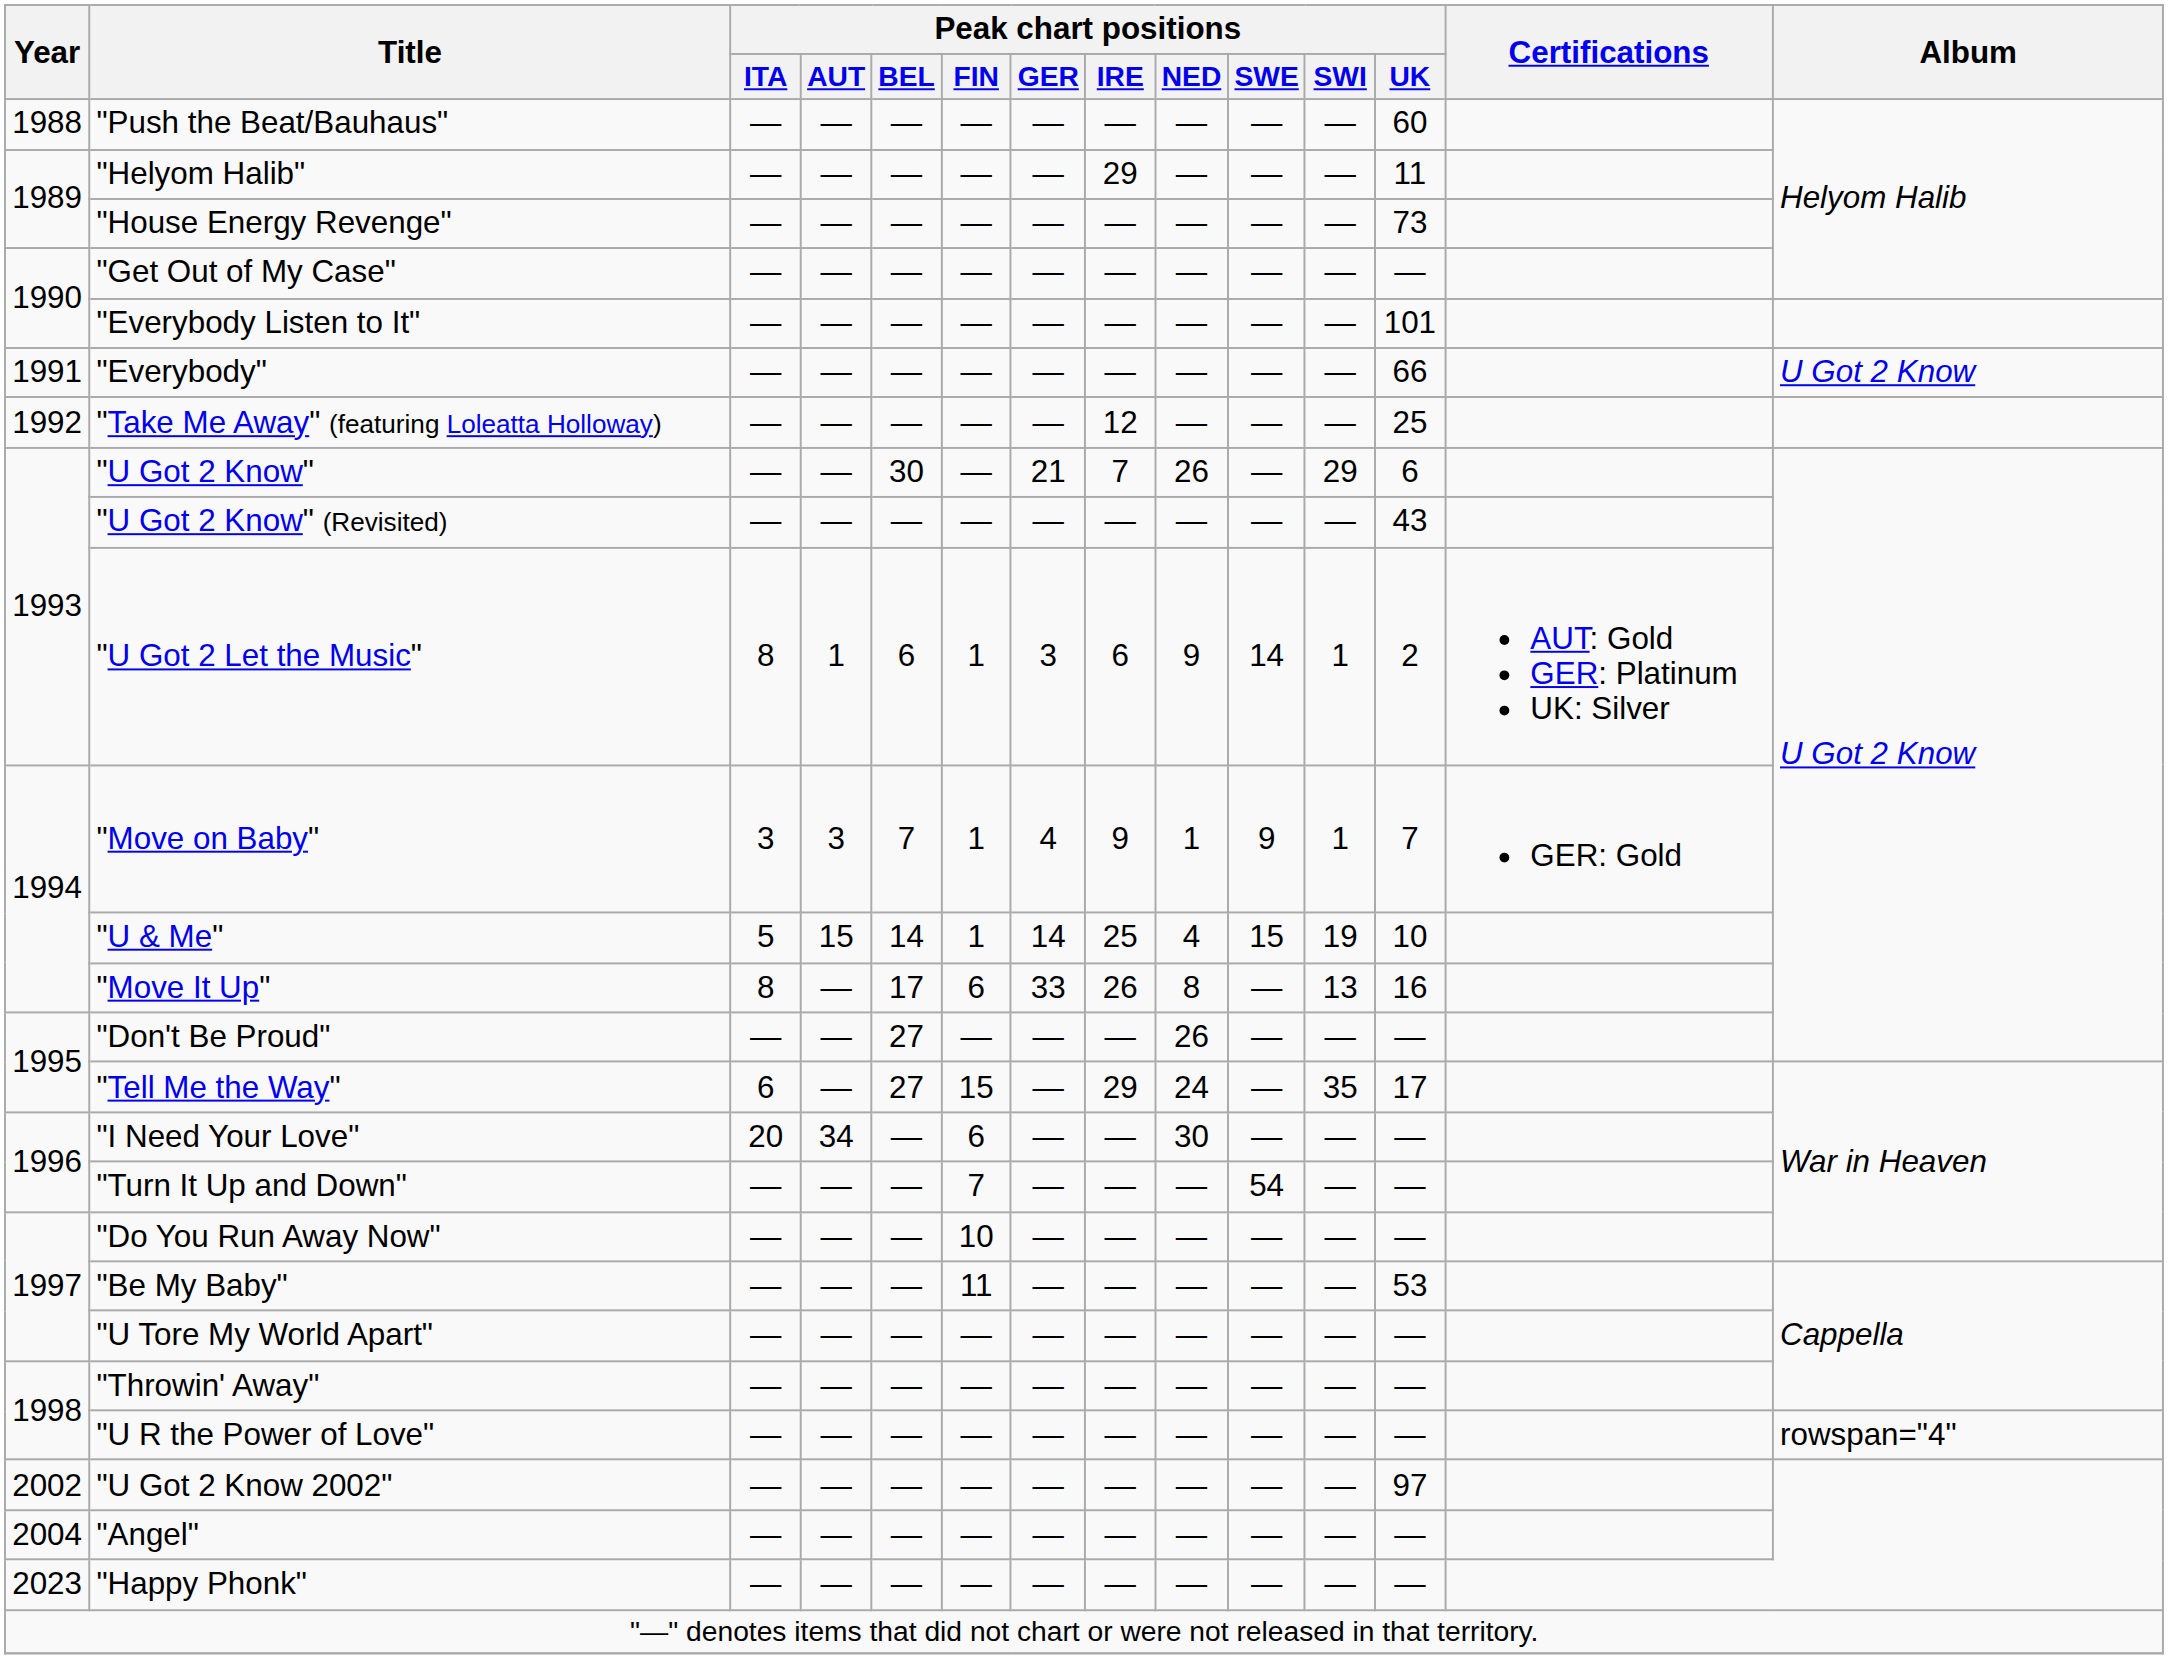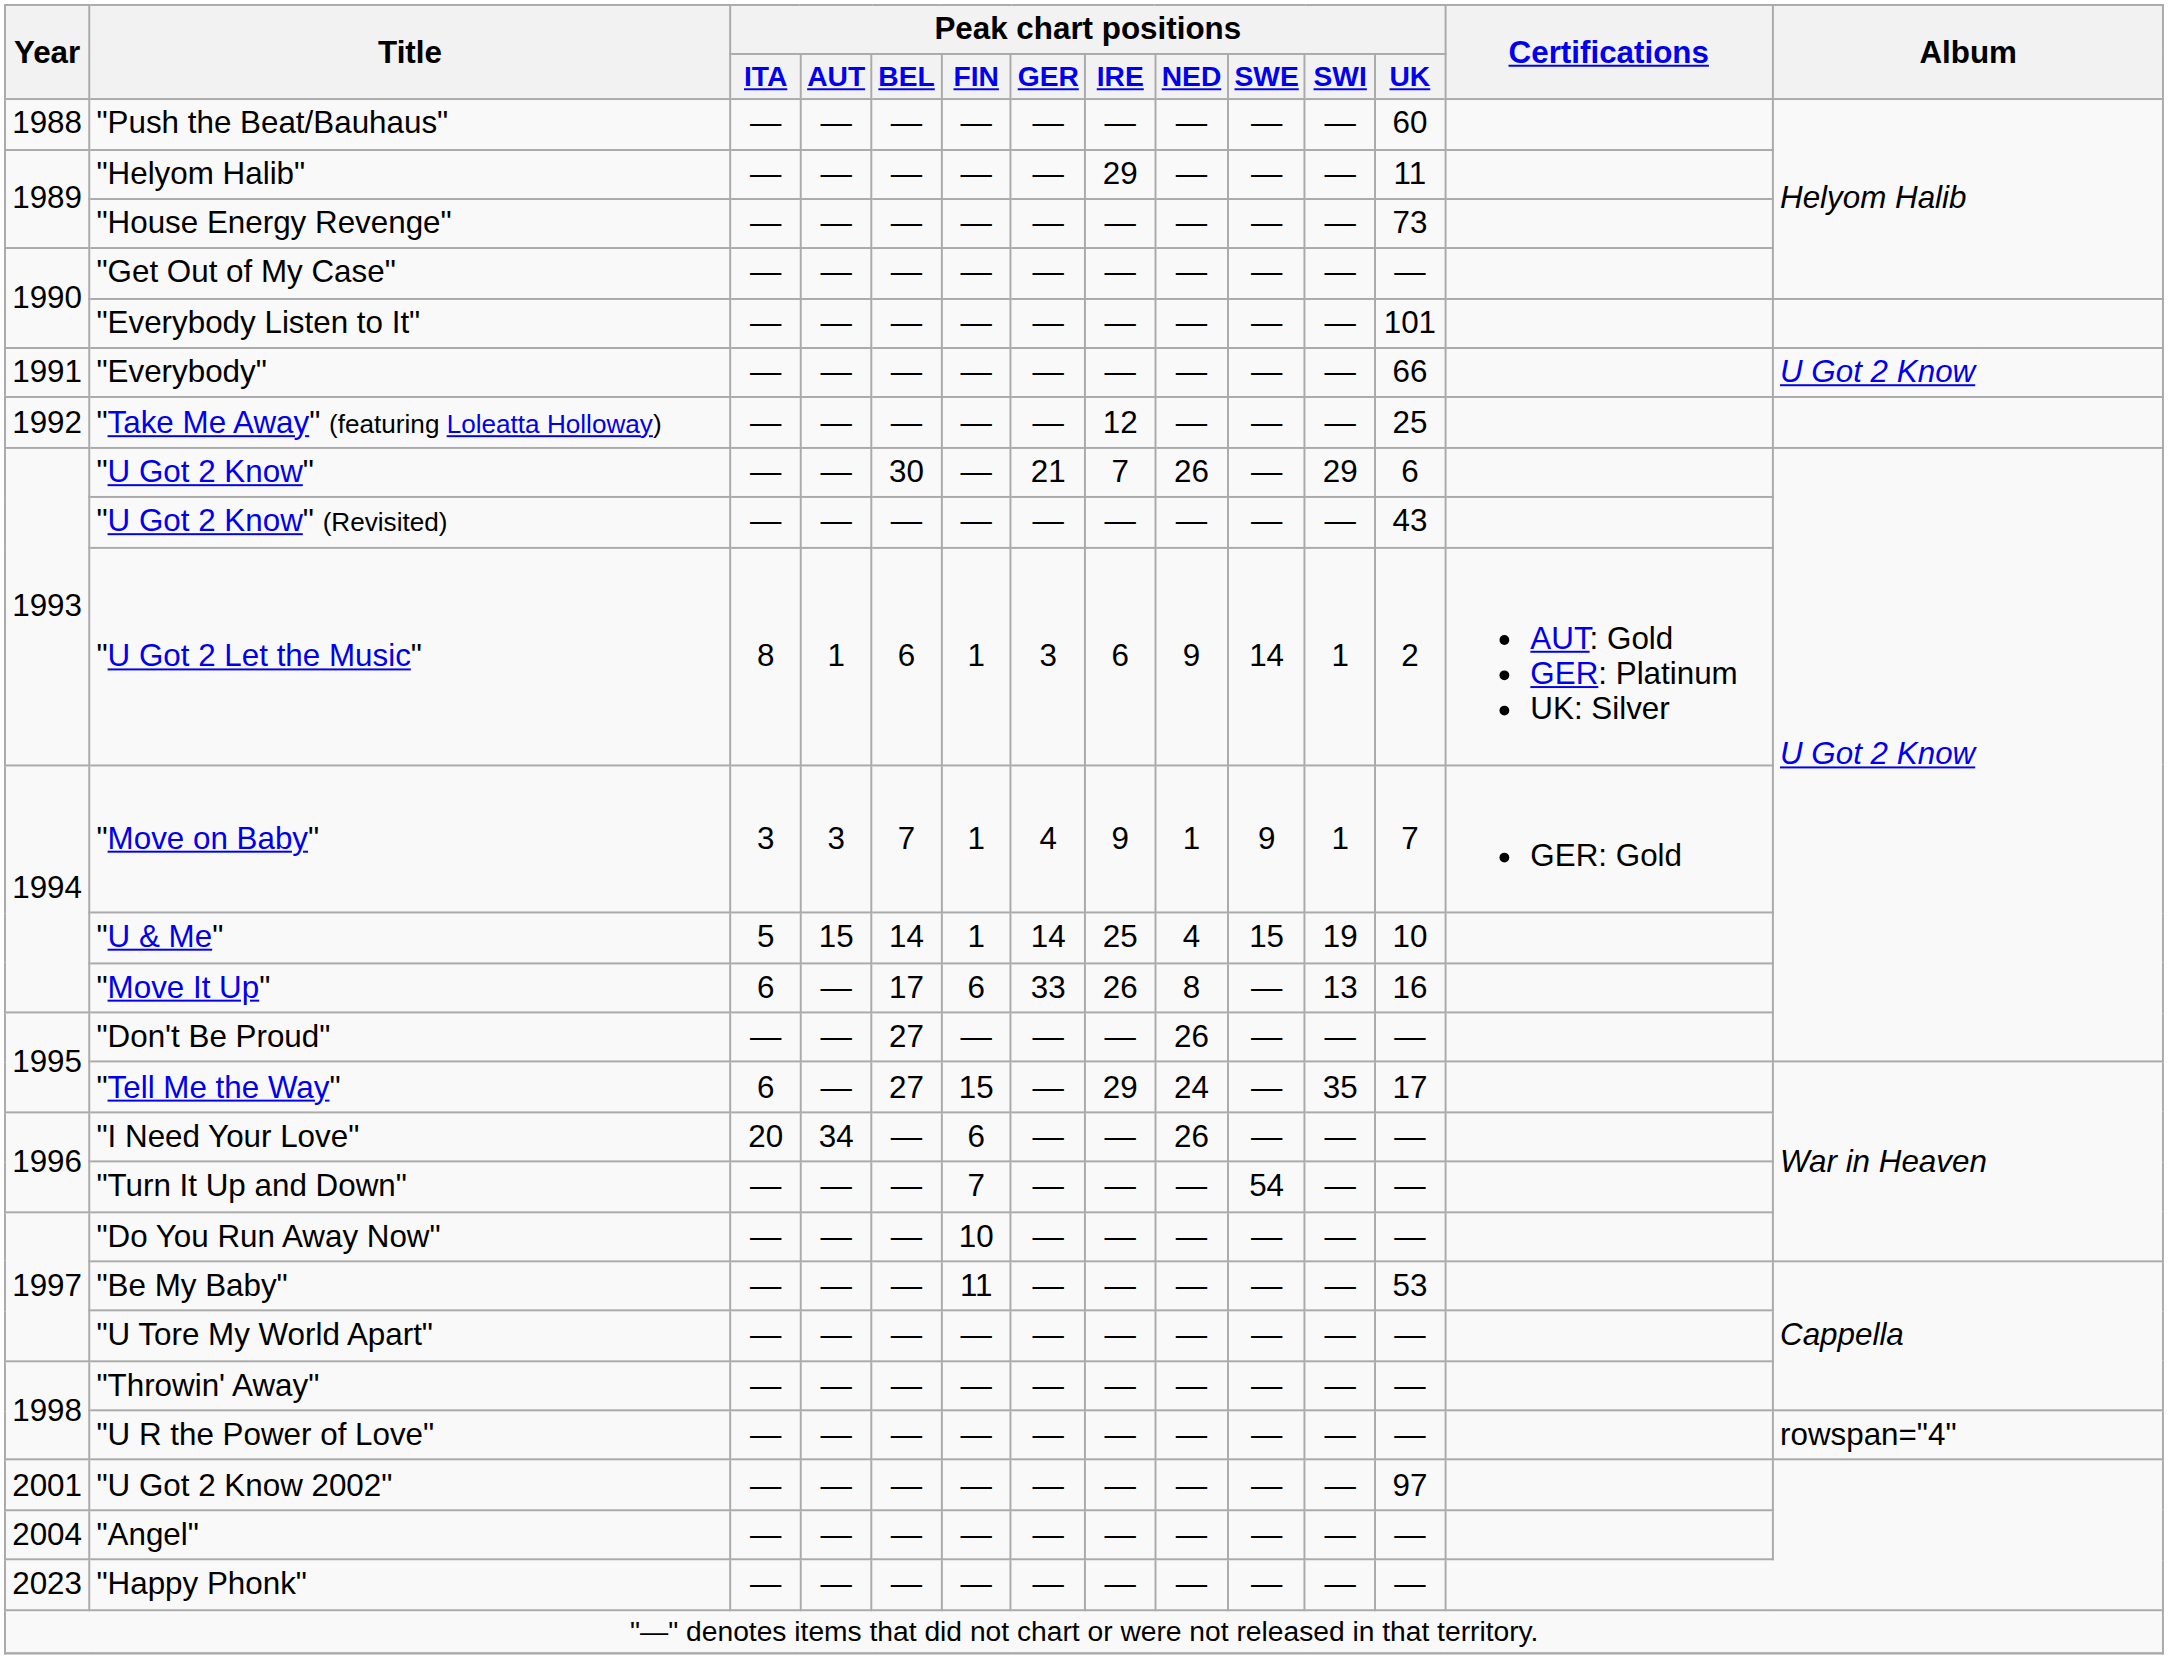(766, 987) 8 -> (766, 987) 6
(1191, 1136) 30 -> (1191, 1136) 26
(47, 1484) 2002 -> (47, 1484) 2001
